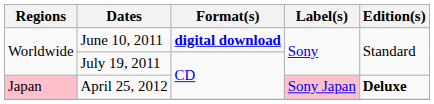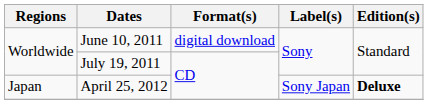(228, 39) bold -> (225, 39) normal
(25, 87) pink background -> (25, 87) no background
(322, 87) pink background -> (316, 87) no background
